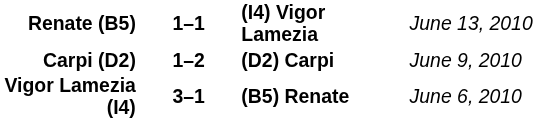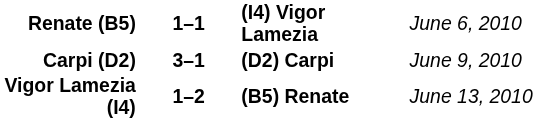(471, 23) June 13, 2010 -> (466, 23) June 6, 2010
(189, 60) 1–2 -> (189, 60) 3–1
(189, 96) 3–1 -> (189, 96) 1–2
(466, 96) June 6, 2010 -> (471, 96) June 13, 2010
